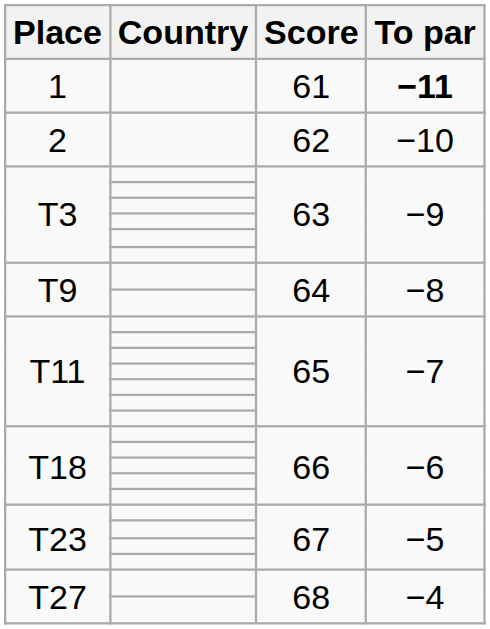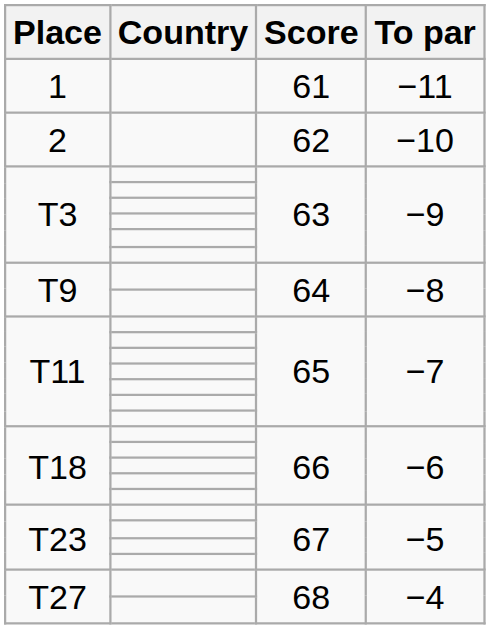(425, 86) bold -> (425, 86) normal
